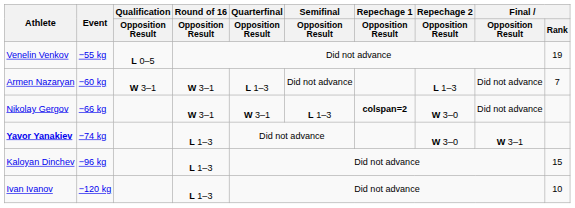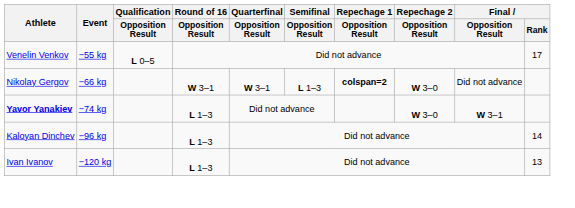(557, 55) 19 -> (537, 55) 17
- row: (40, 82)
(557, 163) 15 -> (537, 136) 14
(557, 189) 10 -> (537, 163) 13
